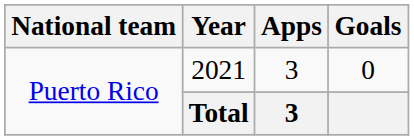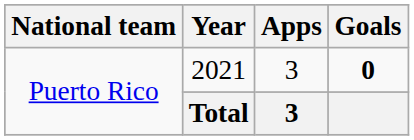(368, 69) normal -> (368, 69) bold
